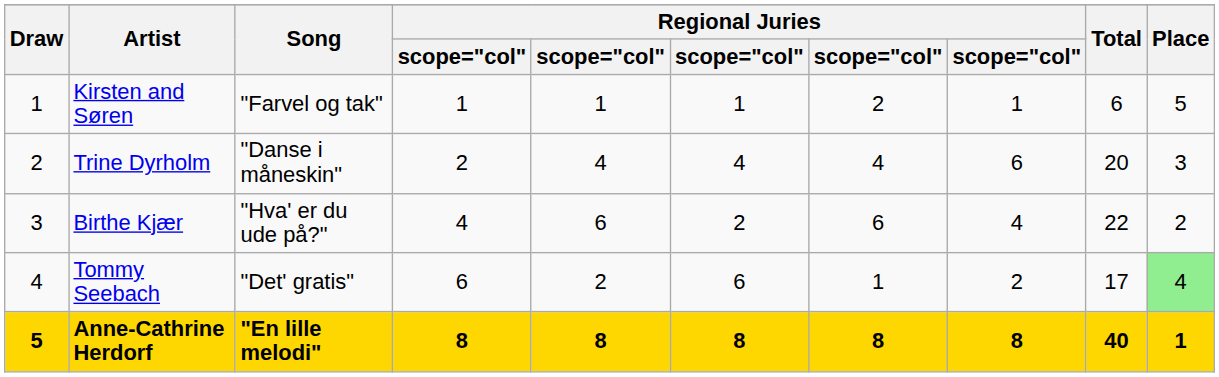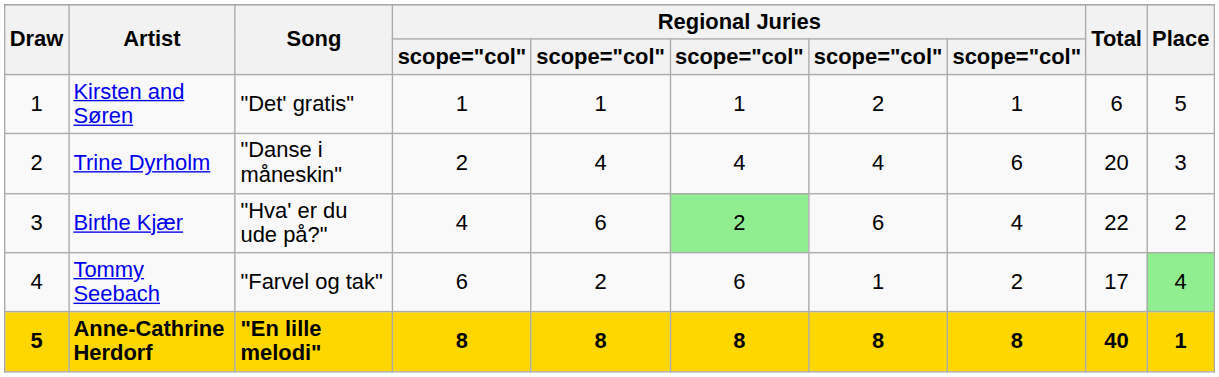(312, 103) "Farvel og tak" -> (297, 103) "Det' gratis"
(739, 222) no background -> (739, 222) lightgreen background
(297, 282) "Det' gratis" -> (312, 282) "Farvel og tak"
